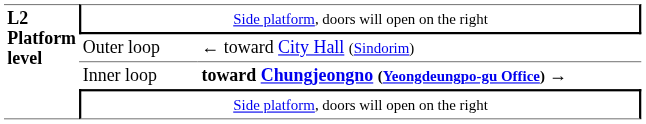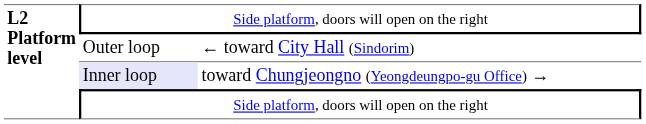(120, 75) no background -> (120, 75) lavender background
(384, 75) bold -> (375, 75) normal
